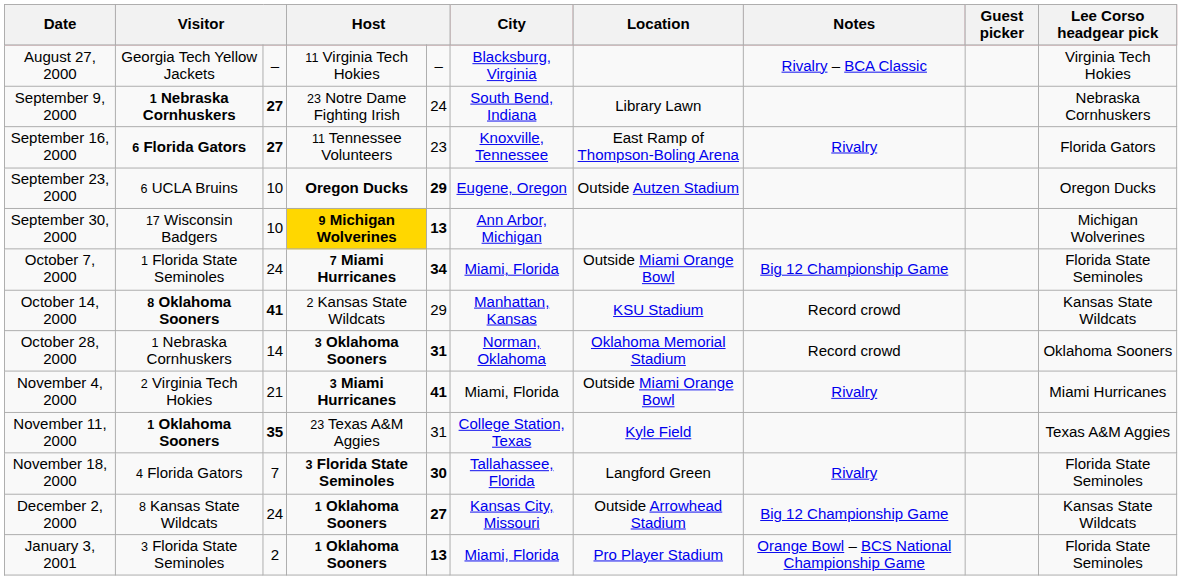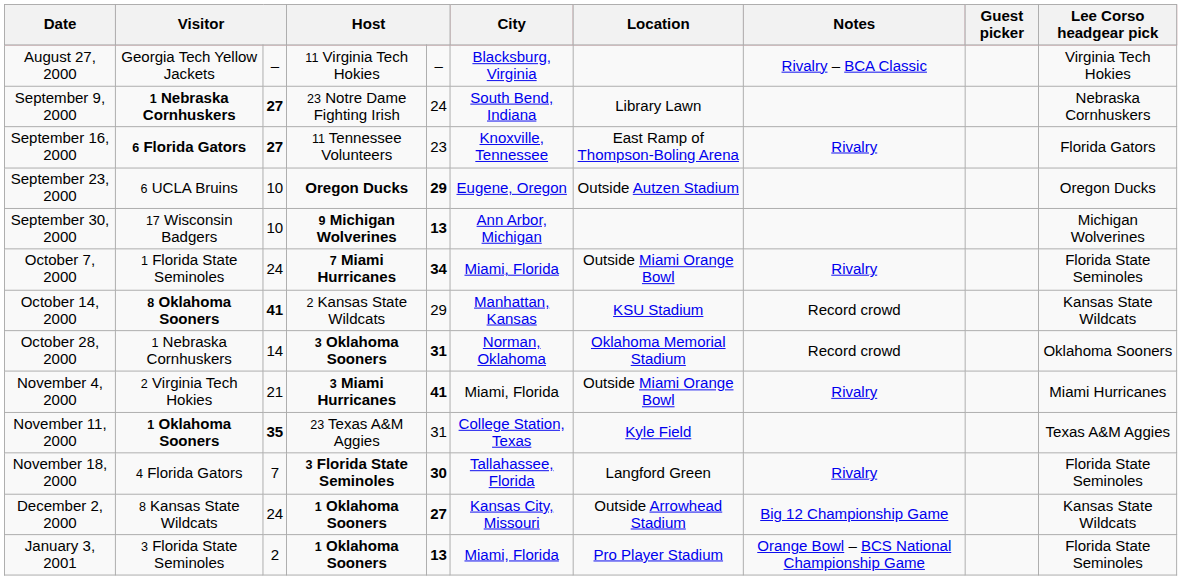(357, 228) gold background -> (357, 228) no background
(854, 269) Big 12 Championship Game -> (854, 269) Rivalry
